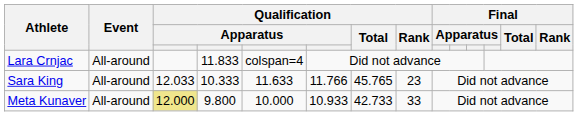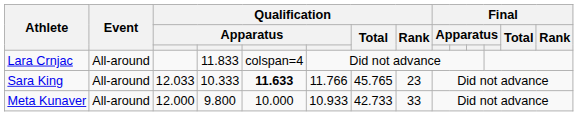(274, 81) normal -> (274, 81) bold
(175, 101) khaki background -> (175, 101) no background
